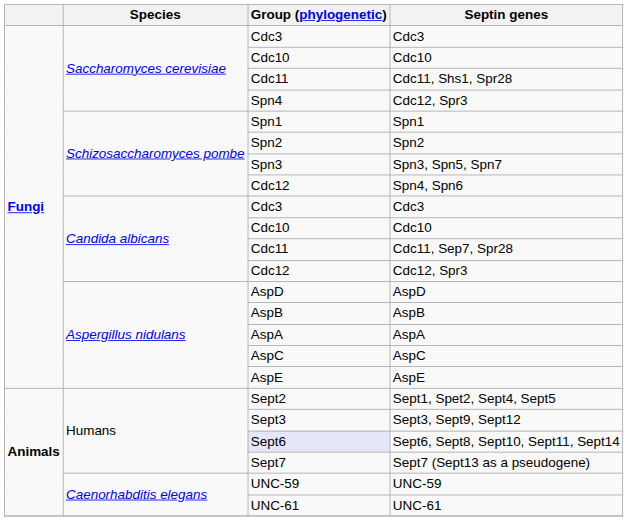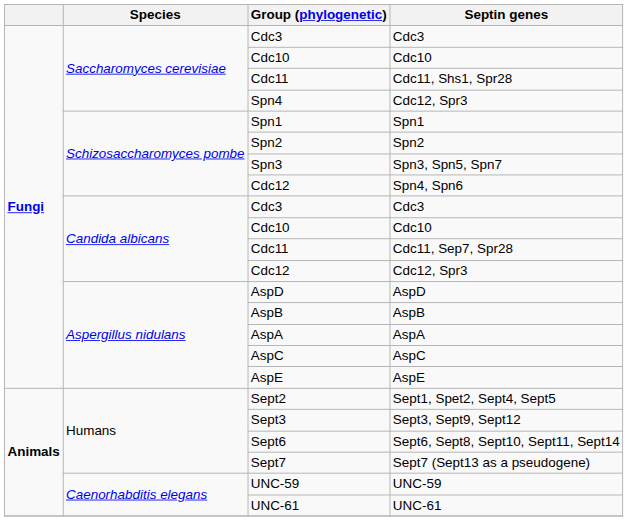(268, 441) lavender background -> (268, 441) no background
